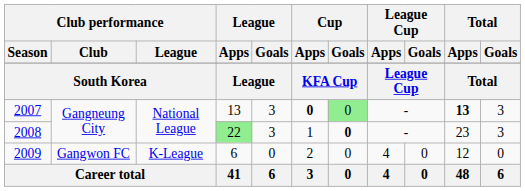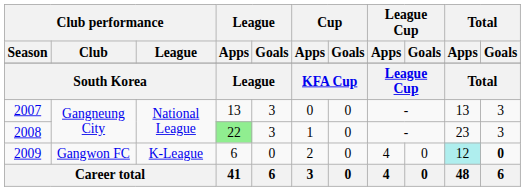(310, 110) bold -> (310, 110) normal
(348, 110) lightgreen background -> (348, 110) no background
(463, 110) bold -> (463, 110) normal
(348, 132) bold -> (348, 132) normal
(463, 153) no background -> (463, 153) paleturquoise background
(501, 153) normal -> (501, 153) bold
